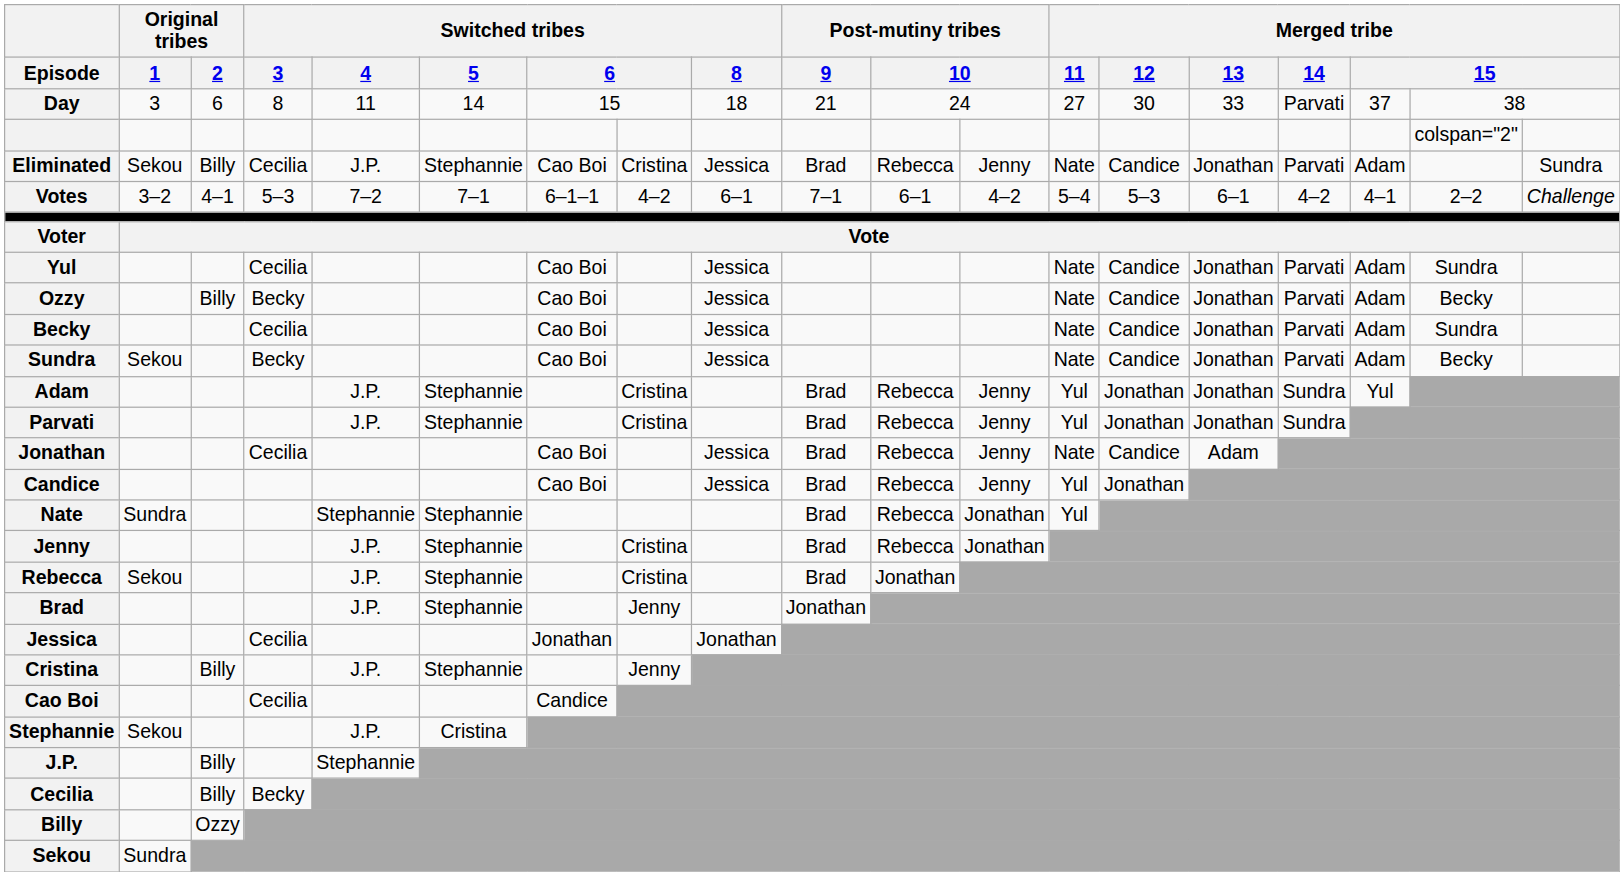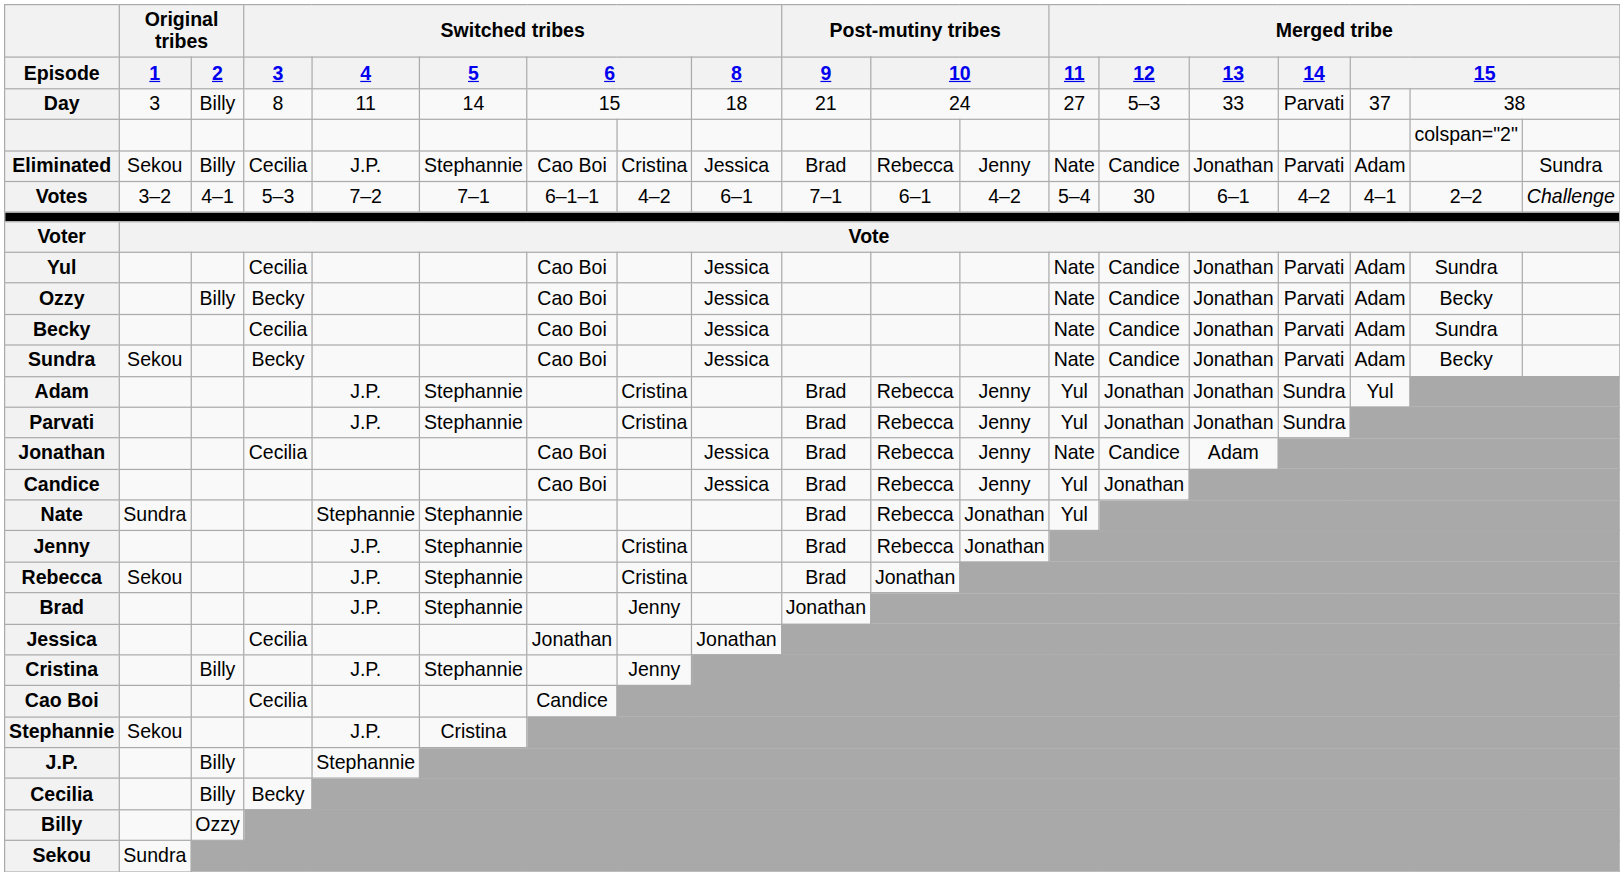(217, 103) 6 -> (217, 103) Billy
(1144, 103) 30 -> (1144, 103) 5–3
(1144, 196) 5–3 -> (1144, 196) 30
